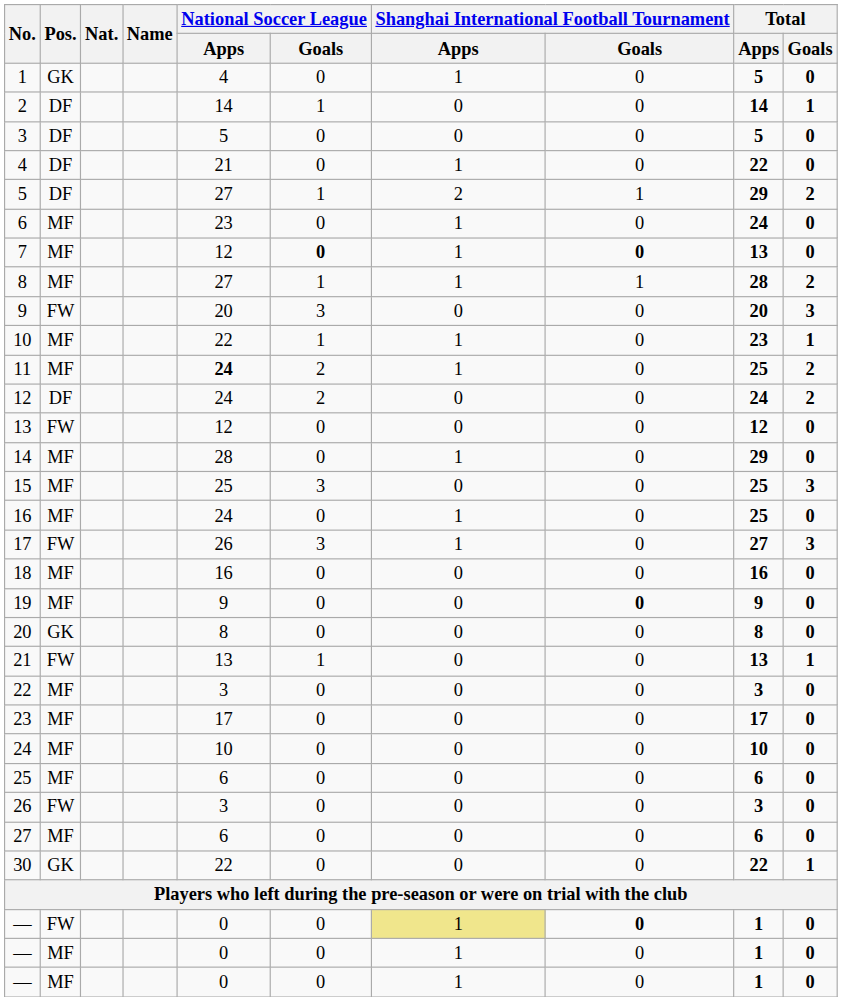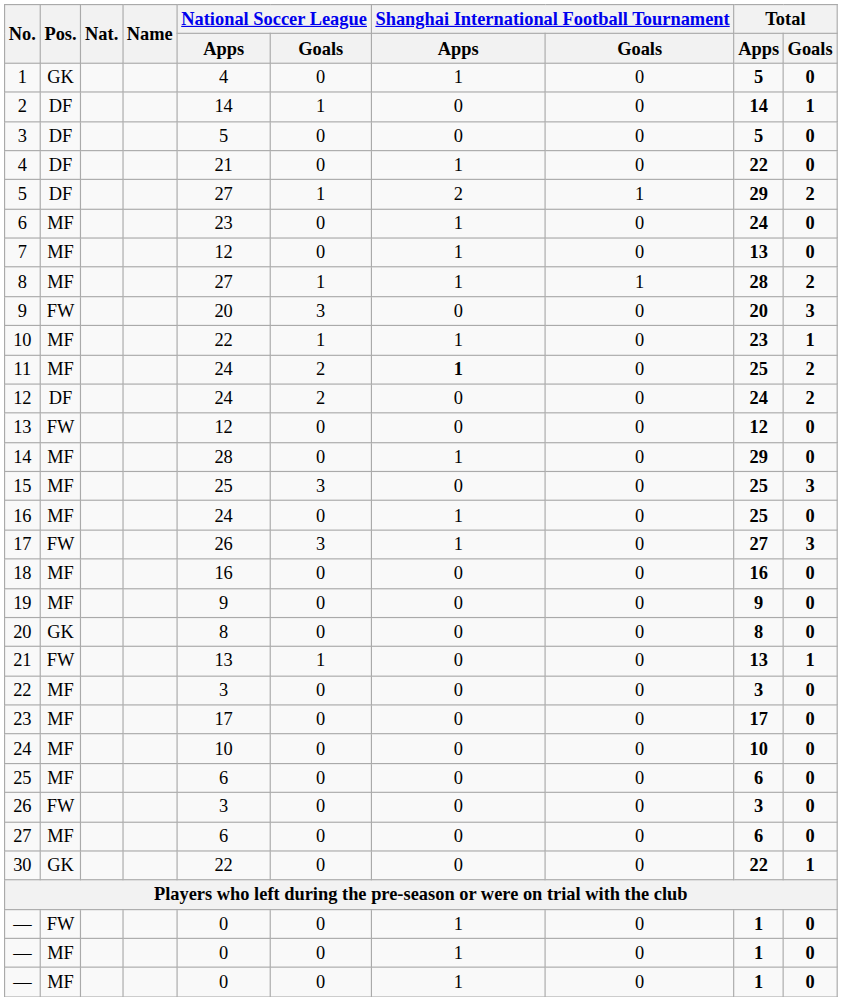(321, 252) bold -> (321, 252) normal
(640, 252) bold -> (640, 252) normal
(224, 369) bold -> (224, 369) normal
(458, 369) normal -> (458, 369) bold
(640, 602) bold -> (640, 602) normal
(458, 923) khaki background -> (458, 923) no background
(640, 923) bold -> (640, 923) normal
